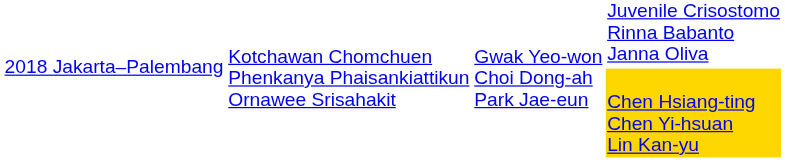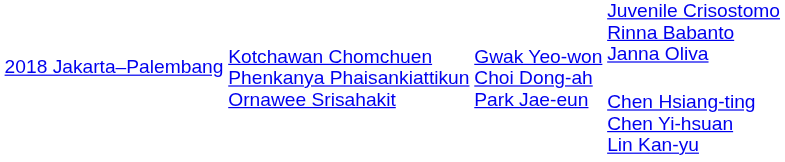(681, 123) gold background -> (681, 123) no background
